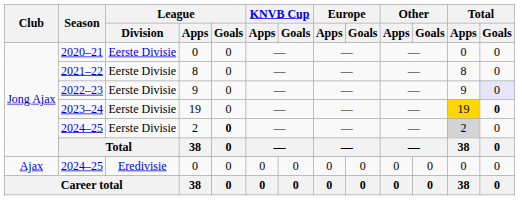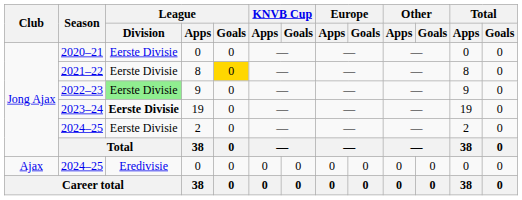(229, 71) no background -> (231, 71) gold background
(142, 90) no background -> (144, 90) lightgreen background
(497, 90) lavender background -> (500, 90) no background
(142, 109) normal -> (144, 109) bold
(463, 109) gold background -> (466, 109) no background
(497, 109) bold -> (500, 109) normal
(229, 128) bold -> (231, 128) normal
(463, 128) lightgrey background -> (466, 128) no background
